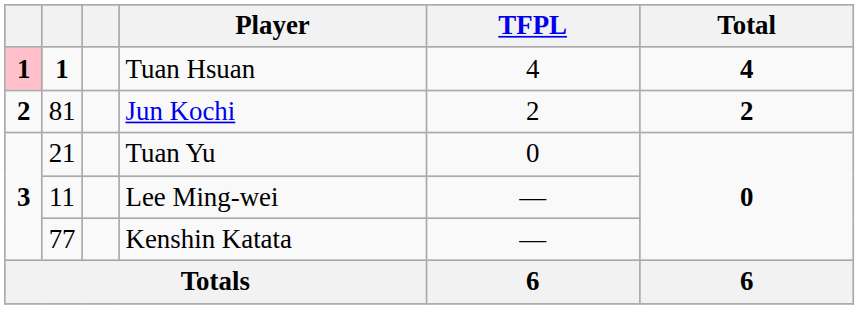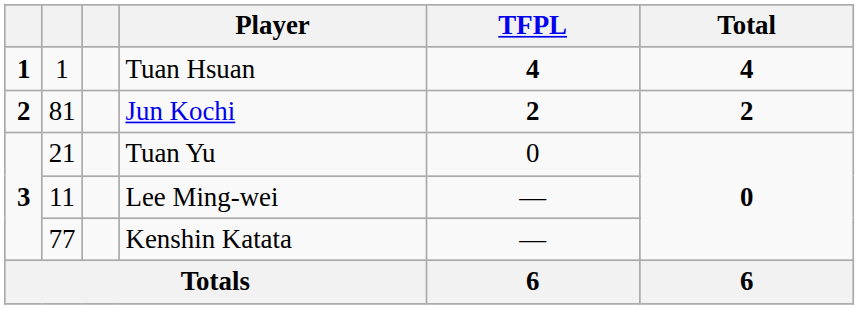(24, 68) pink background -> (24, 68) no background
(62, 68) bold -> (62, 68) normal
(533, 68) normal -> (533, 68) bold
(533, 111) normal -> (533, 111) bold
